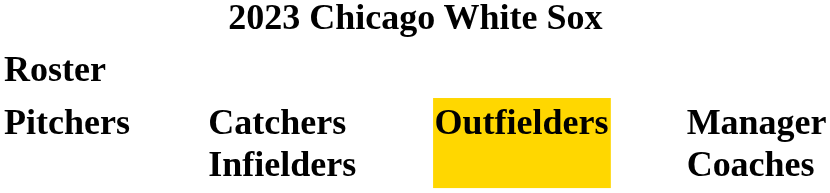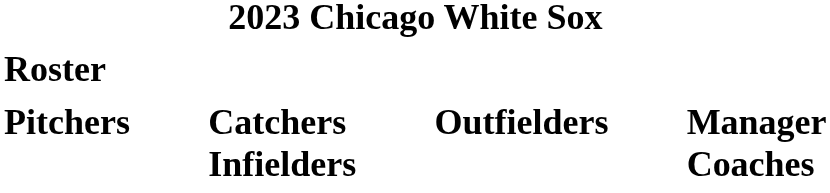(521, 121) gold background -> (521, 121) no background
